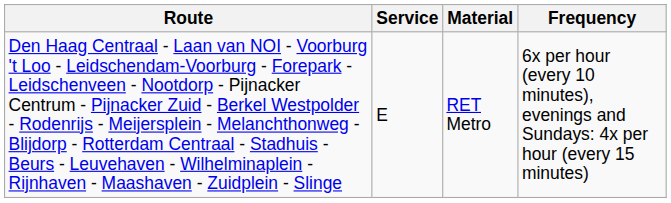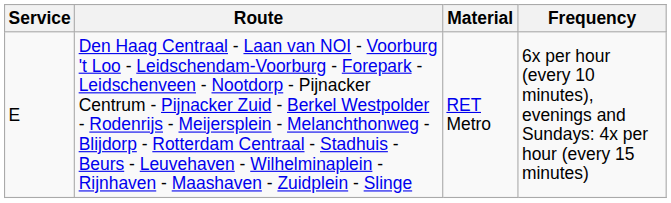columns swapped: (407, 18) <-> (188, 18)
